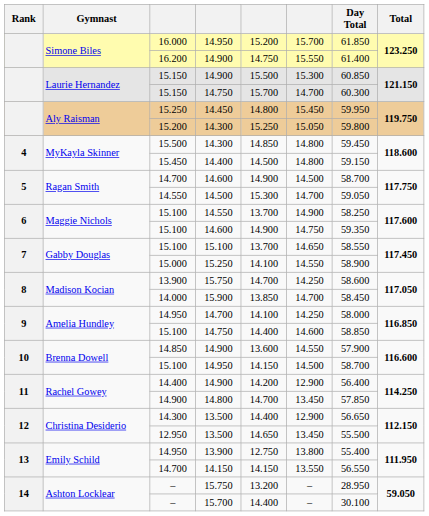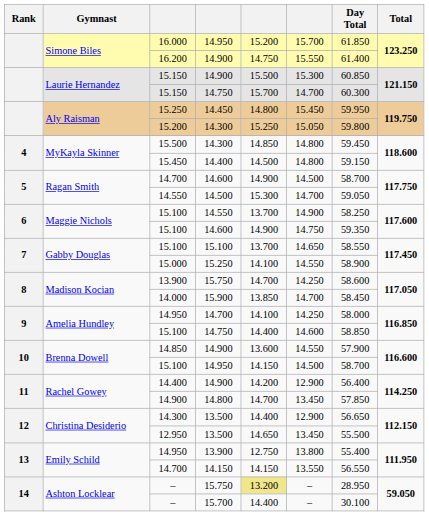(264, 485) no background -> (264, 485) khaki background
